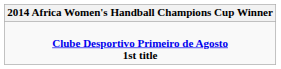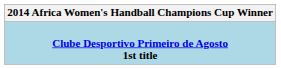(140, 49) no background -> (140, 49) lightblue background
